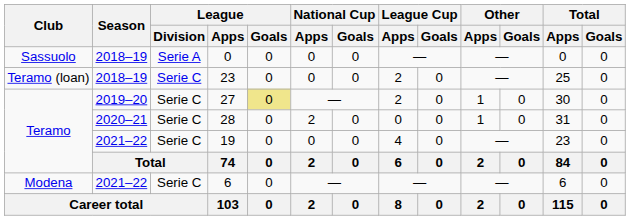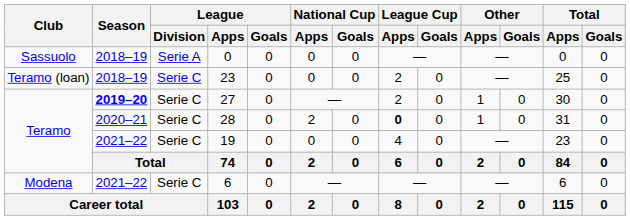(121, 99) normal -> (121, 99) bold
(269, 99) khaki background -> (269, 99) no background
(398, 120) normal -> (398, 120) bold
